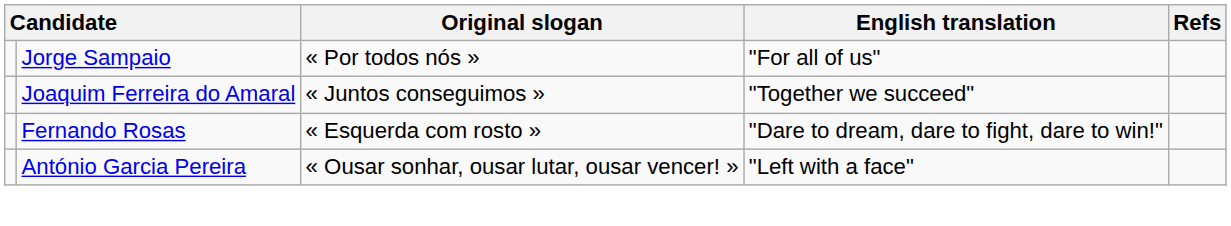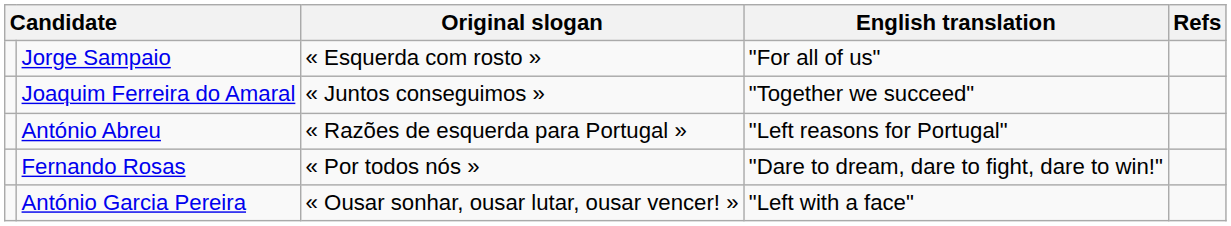(393, 58) « Por todos nós » -> (423, 58) « Esquerda com rosto »
+ row: (91, 130)
(423, 130) « Esquerda com rosto » -> (393, 166) « Por todos nós »
